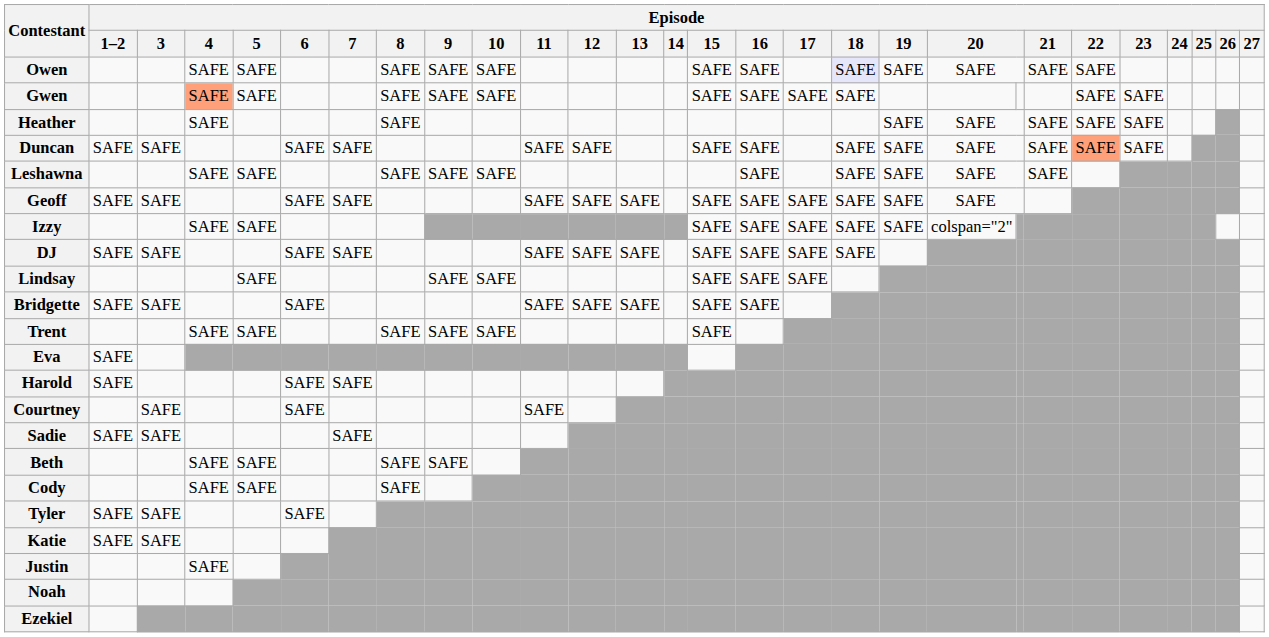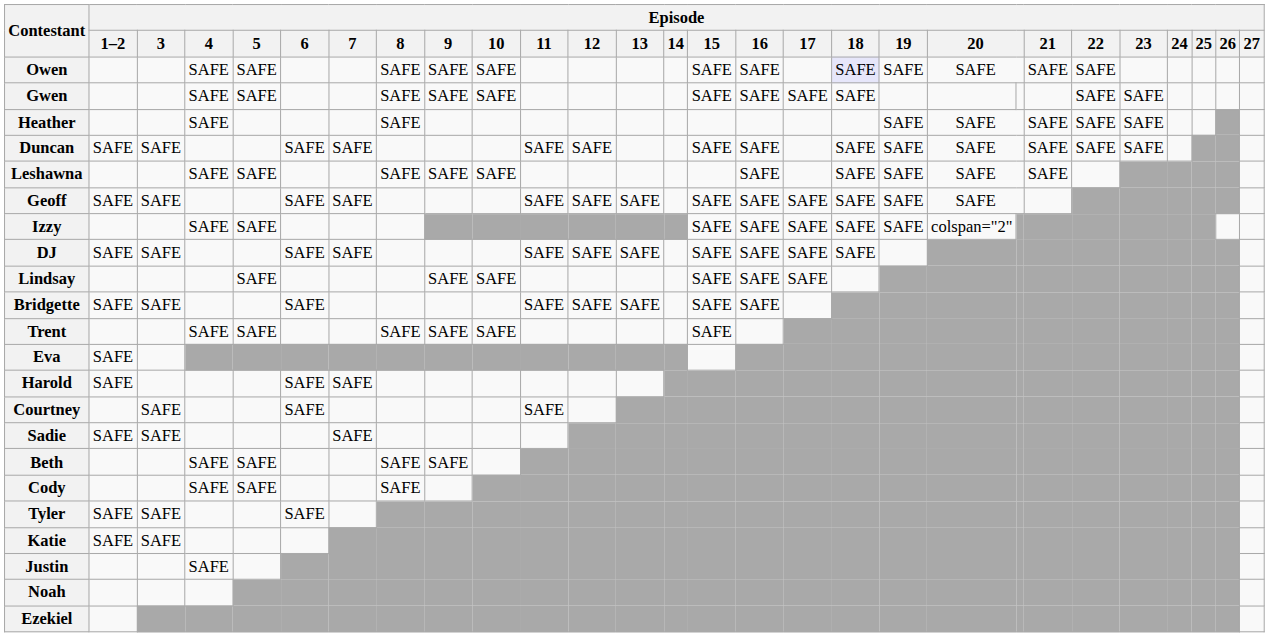(209, 95) lightsalmon background -> (209, 95) no background
(1096, 148) lightsalmon background -> (1096, 148) no background
